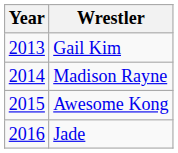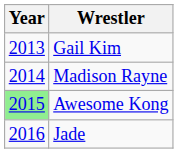(27, 104) no background -> (27, 104) lightgreen background
